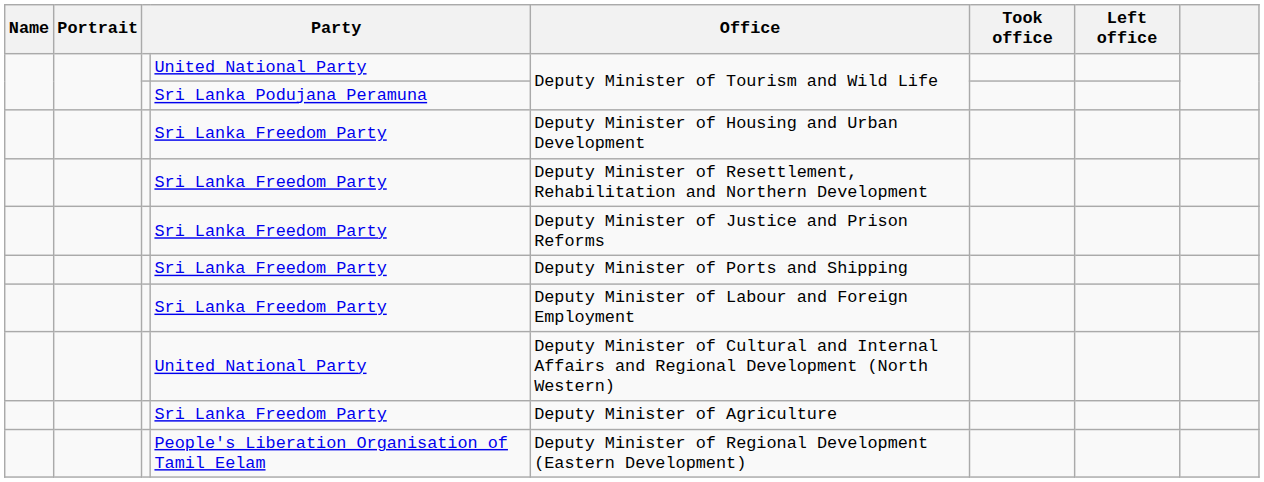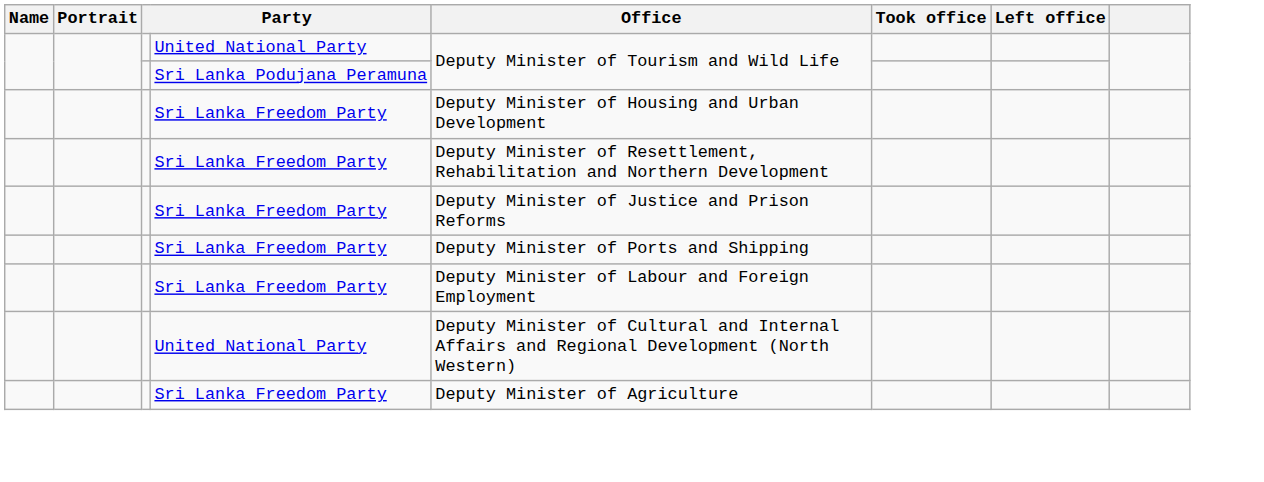- row: (29, 453)
